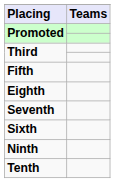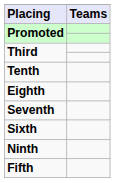(20, 71) Fifth -> (23, 71) Tenth
(23, 168) Tenth -> (20, 168) Fifth
